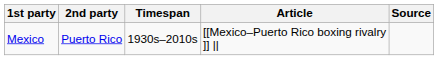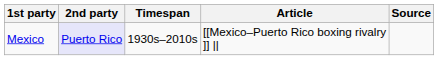(92, 38) no background -> (92, 38) lavender background
